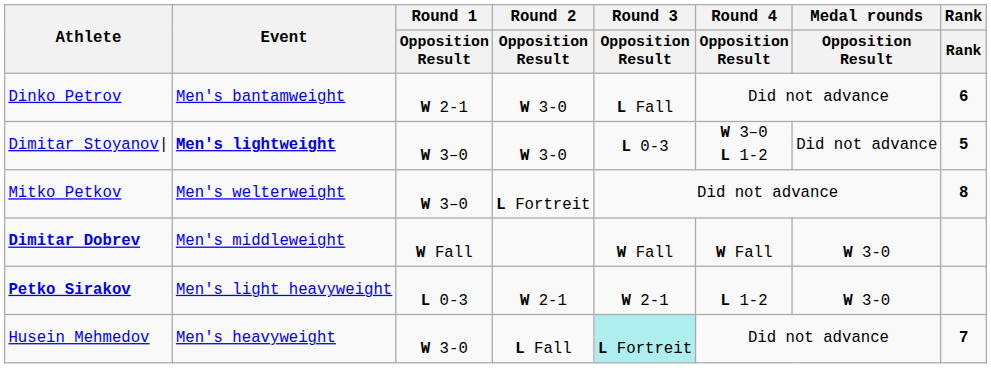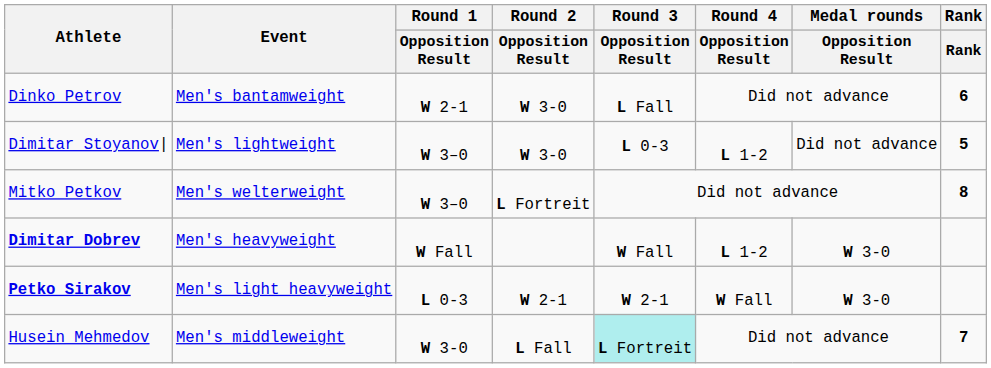(256, 146) bold -> (256, 146) normal
(744, 146) W 3–0 L 1-2 -> (744, 157) L 1-2
(261, 242) Men's middleweight -> (256, 242) Men's heavyweight
(744, 254) W Fall -> (744, 254) L 1-2
(744, 302) L 1-2 -> (744, 302) W Fall
(256, 339) Men's heavyweight -> (261, 339) Men's middleweight
